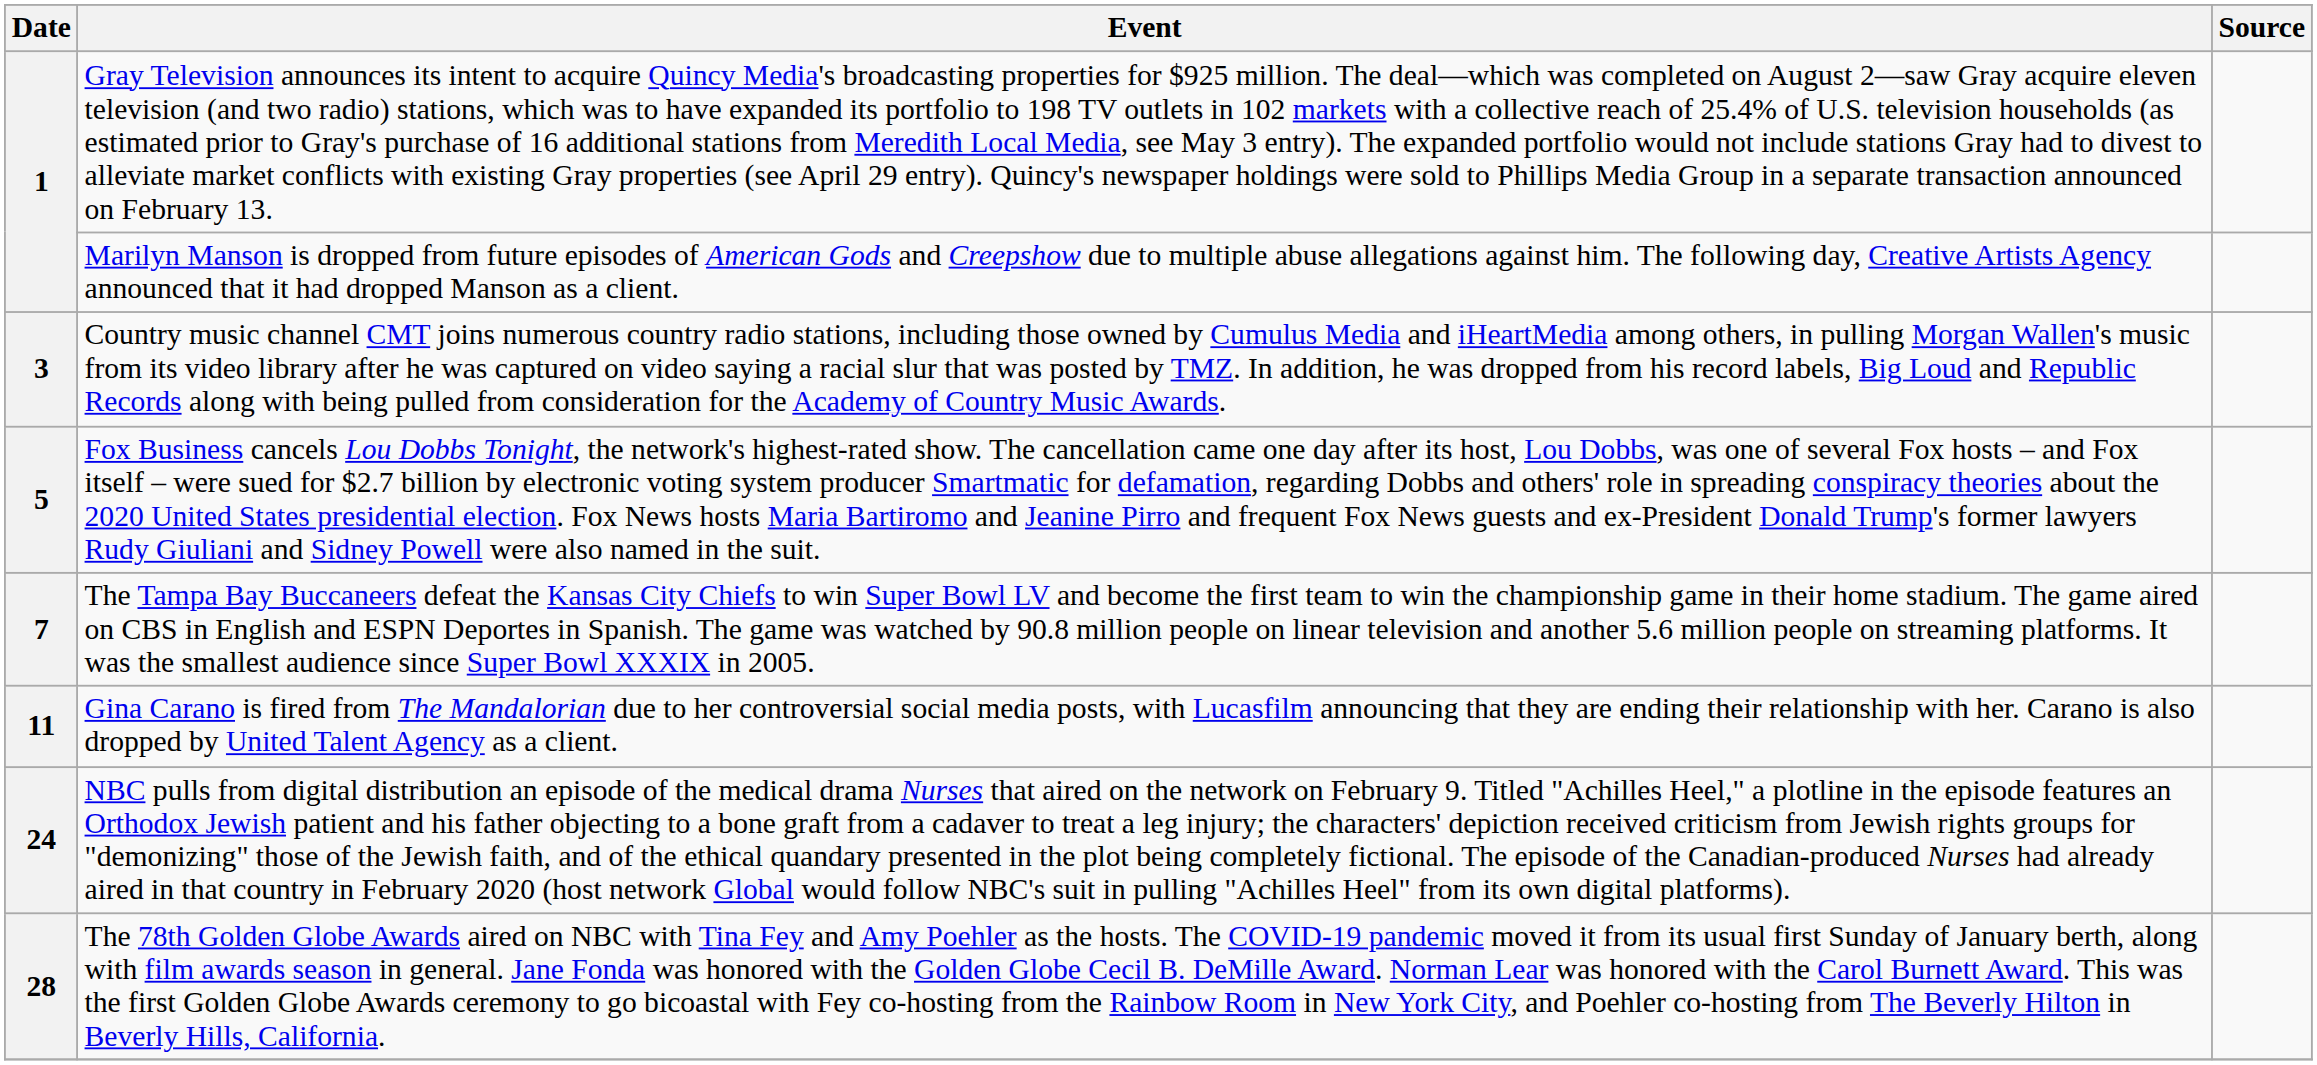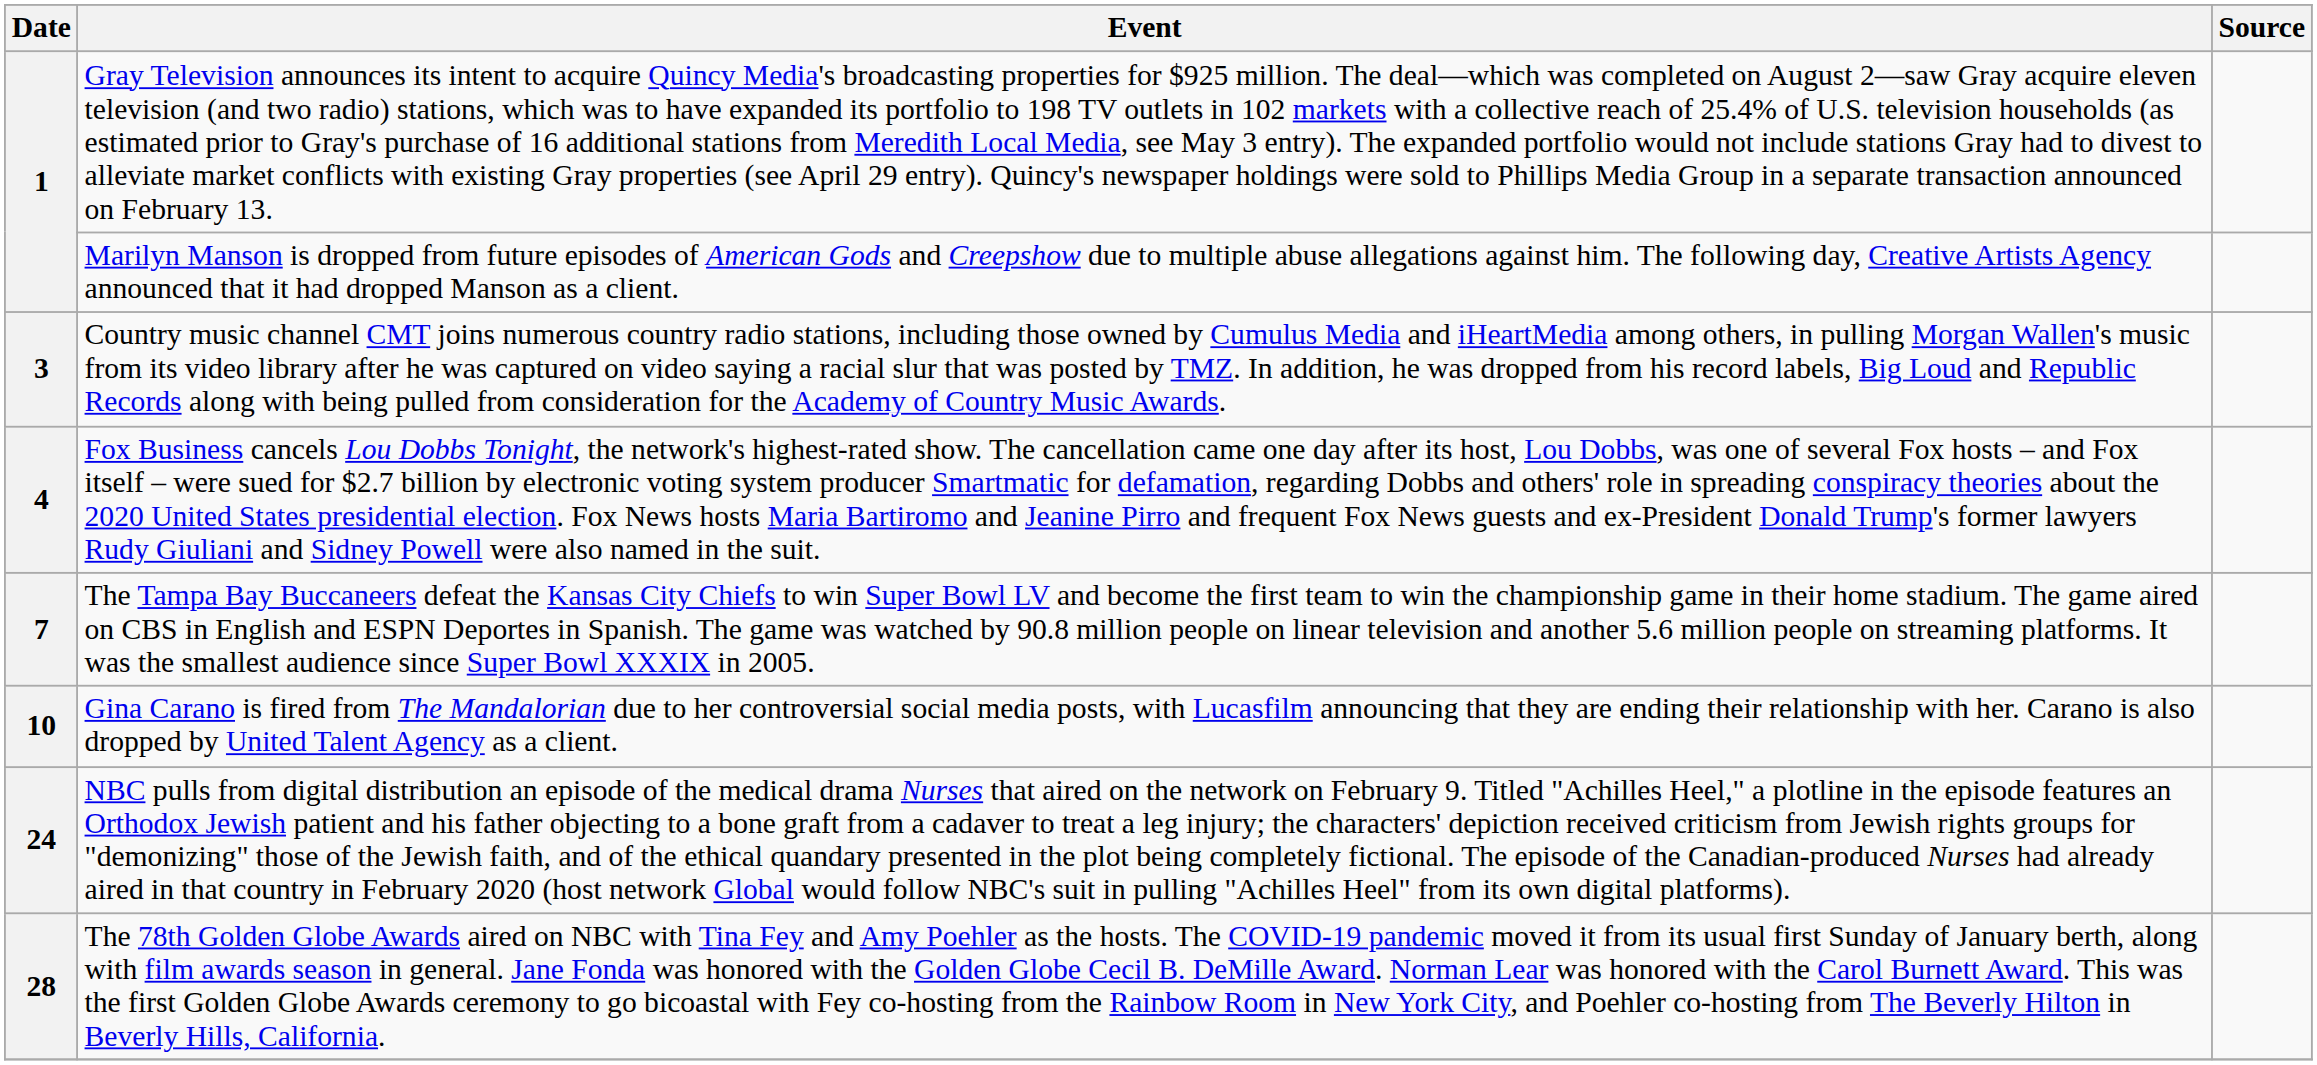(41, 498) 5 -> (41, 498) 4
(41, 725) 11 -> (41, 725) 10
